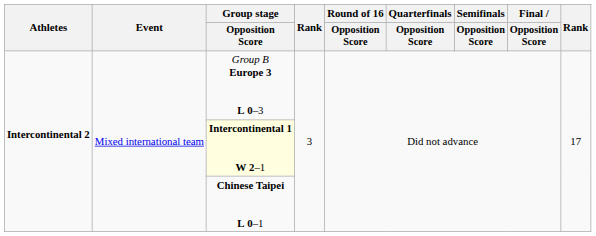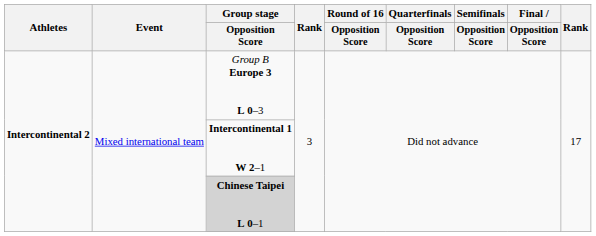(250, 148) lightyellow background -> (250, 148) no background
(250, 204) no background -> (250, 204) lightgrey background
